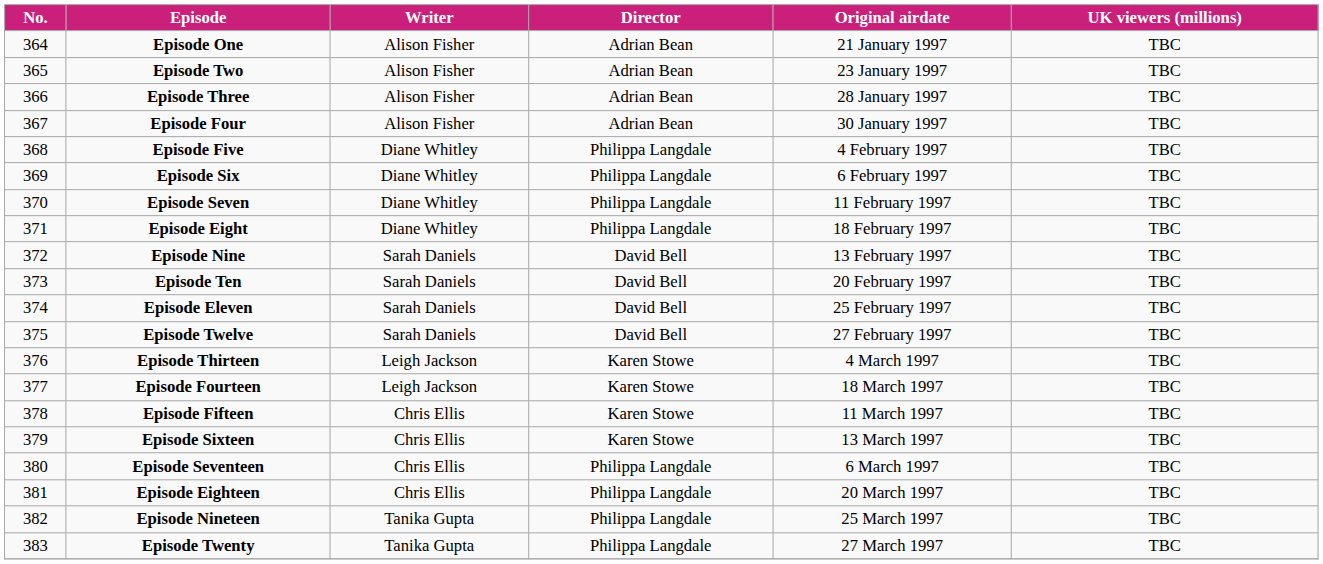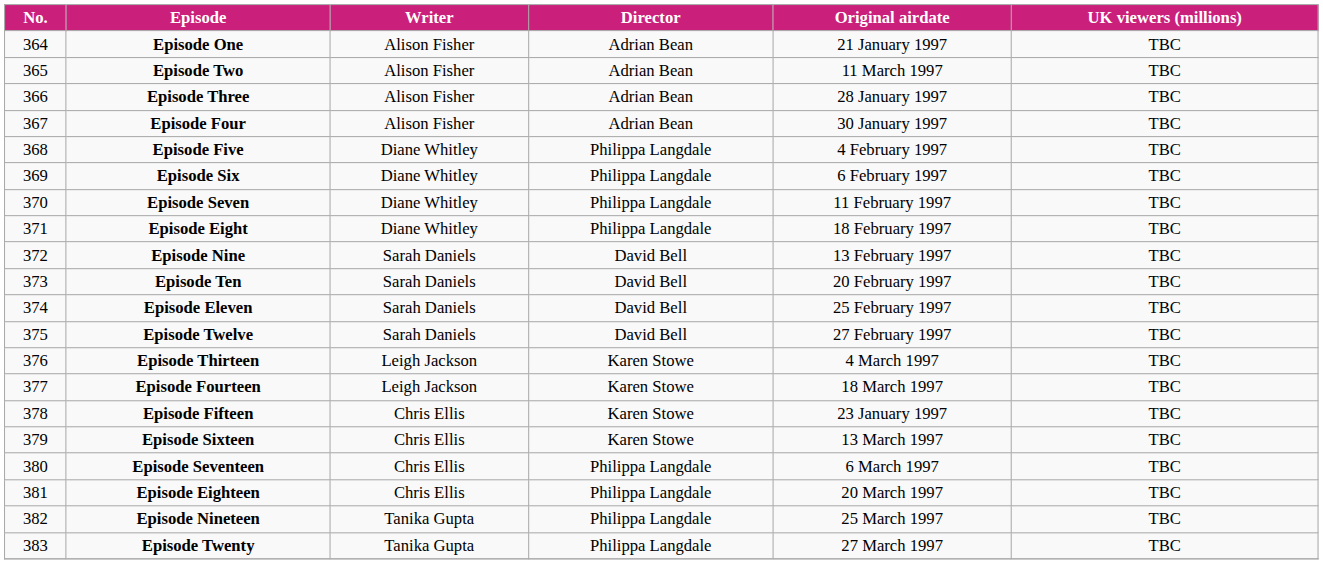(892, 70) 23 January 1997 -> (892, 70) 11 March 1997
(892, 413) 11 March 1997 -> (892, 413) 23 January 1997
